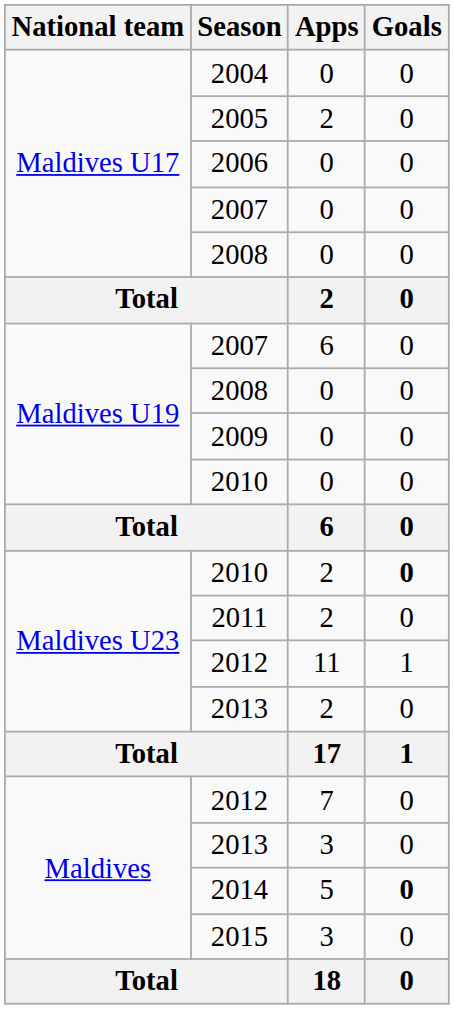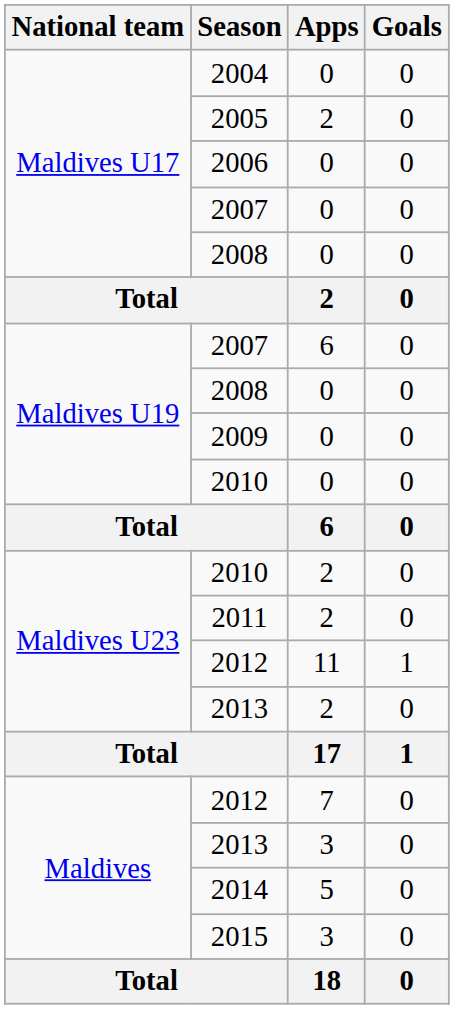(407, 572) bold -> (407, 572) normal
(407, 890) bold -> (407, 890) normal
